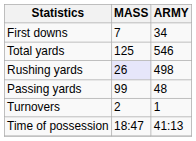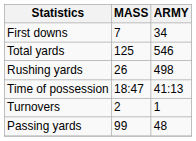(121, 70) lavender background -> (121, 70) no background
rows swapped: (44, 88) <-> (58, 126)
